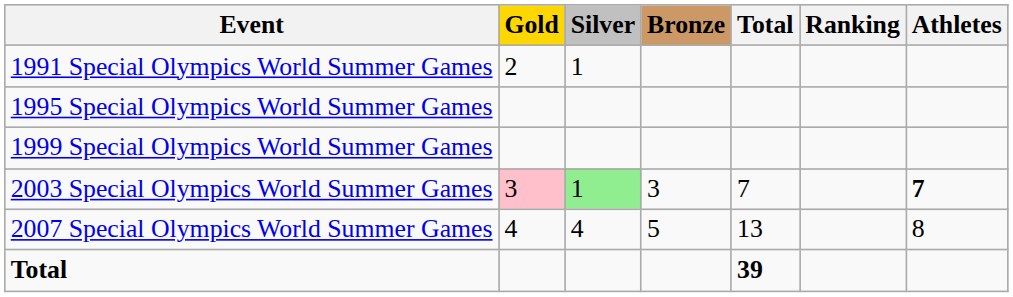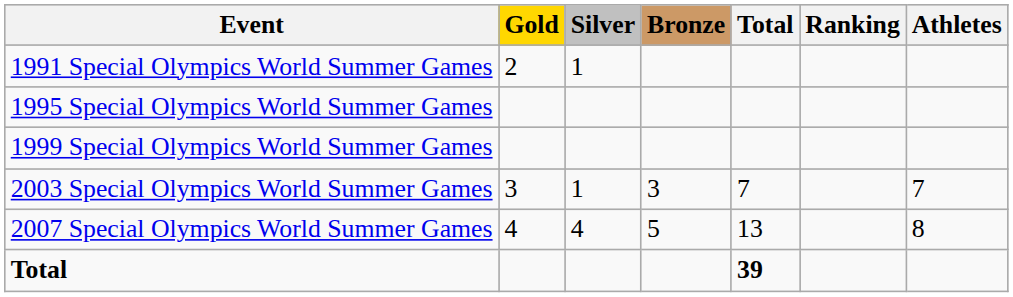(511, 188) pink background -> (511, 188) no background
(577, 188) lightgreen background -> (577, 188) no background
(918, 188) bold -> (918, 188) normal
